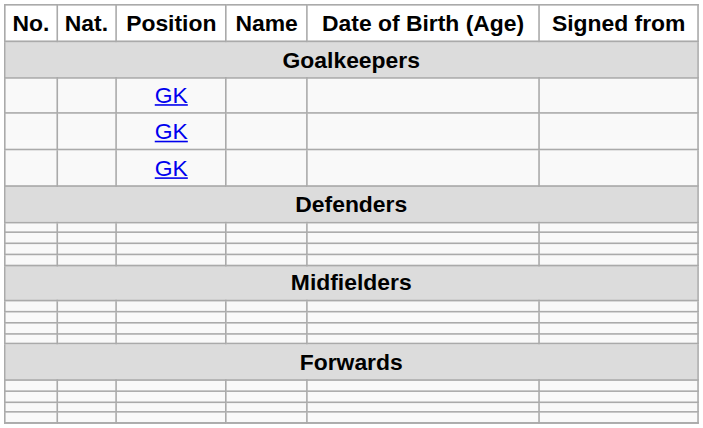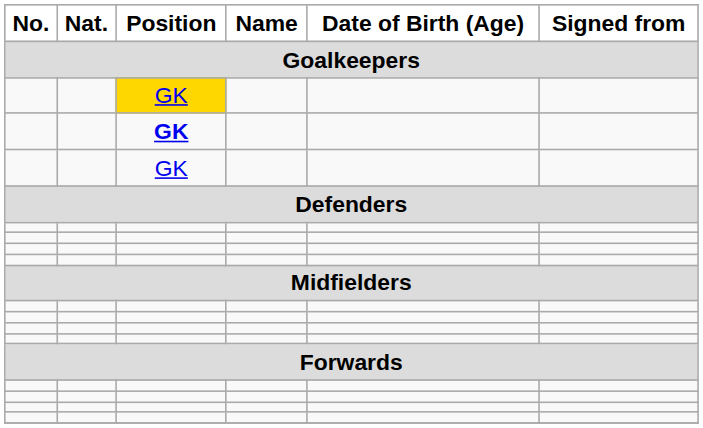(171, 96) no background -> (171, 96) gold background
(171, 132) normal -> (171, 132) bold
